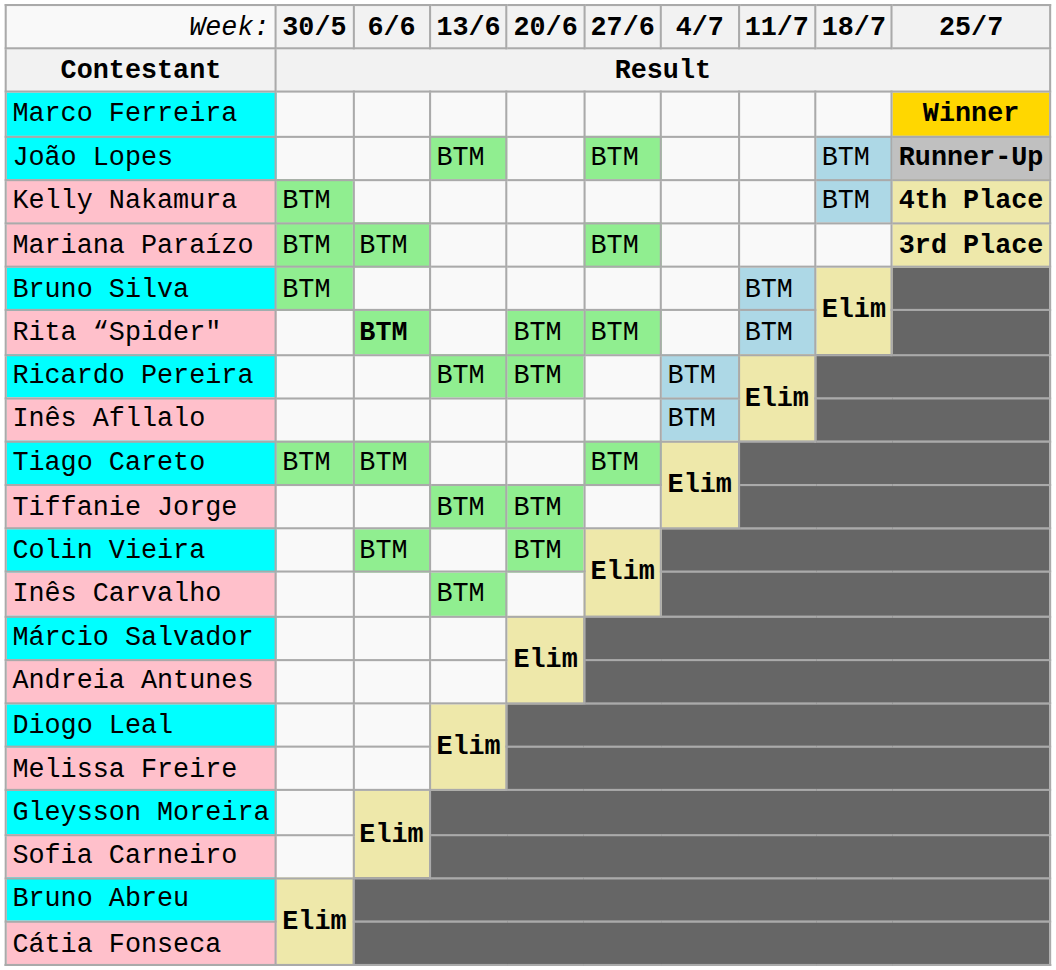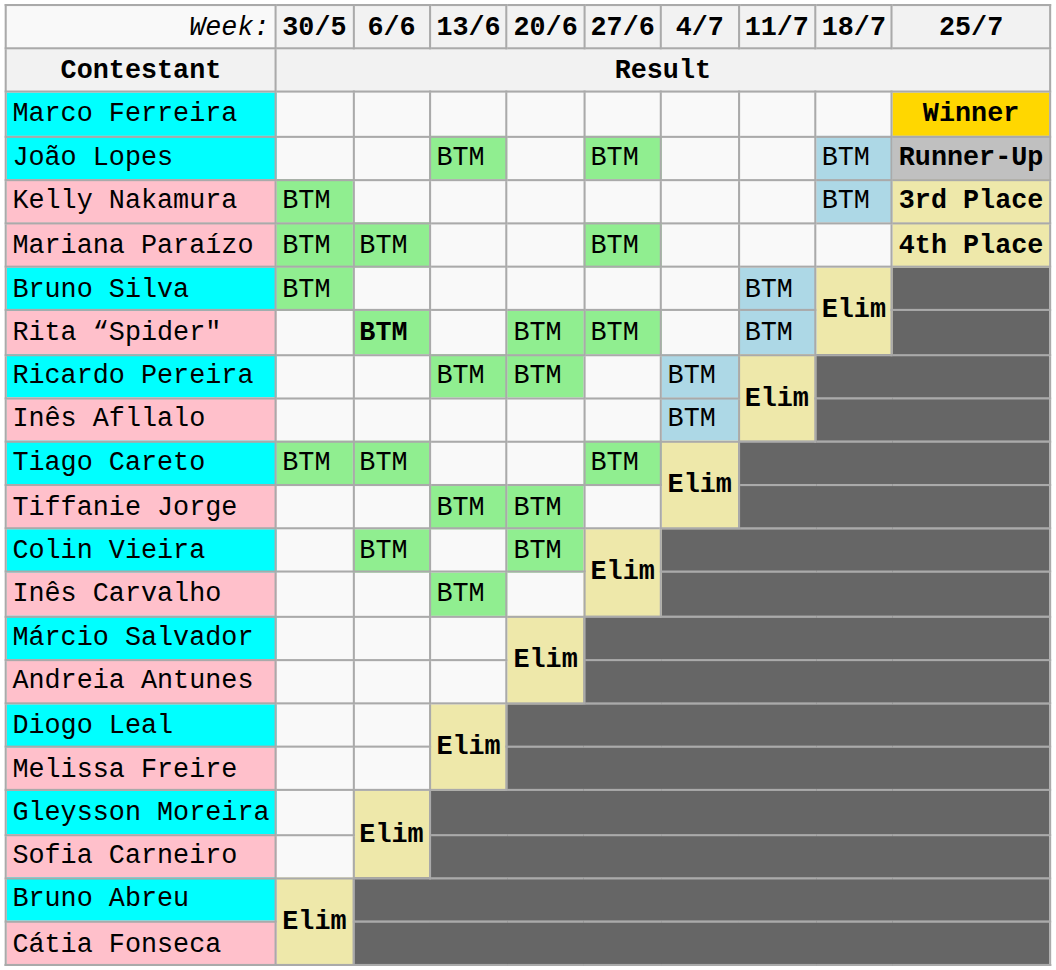(971, 201) 4th Place -> (971, 201) 3rd Place
(971, 245) 3rd Place -> (971, 245) 4th Place
